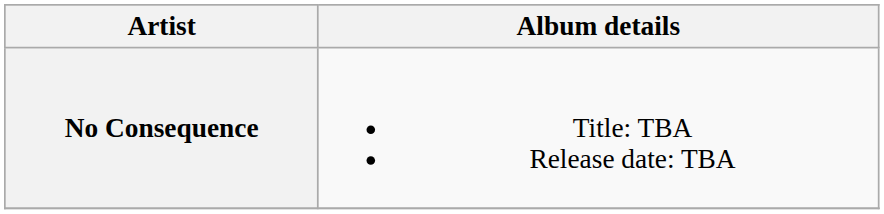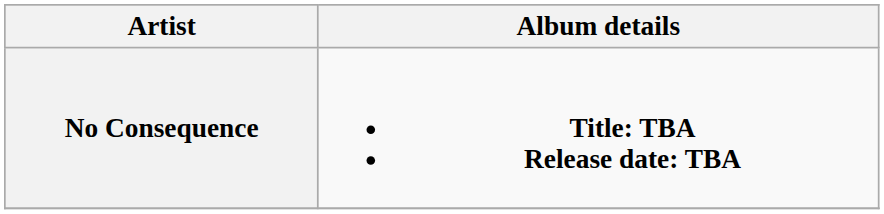(598, 143) normal -> (598, 143) bold
